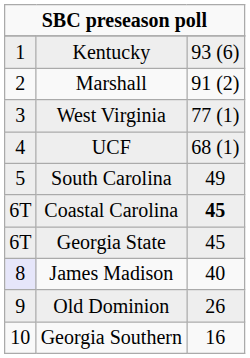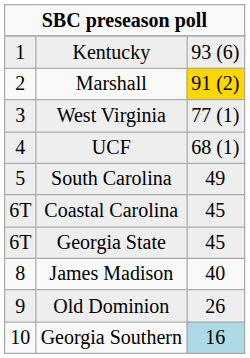(215, 83) no background -> (215, 83) gold background
(215, 210) bold -> (215, 210) normal
(20, 274) lavender background -> (20, 274) no background
(215, 337) no background -> (215, 337) lightblue background
